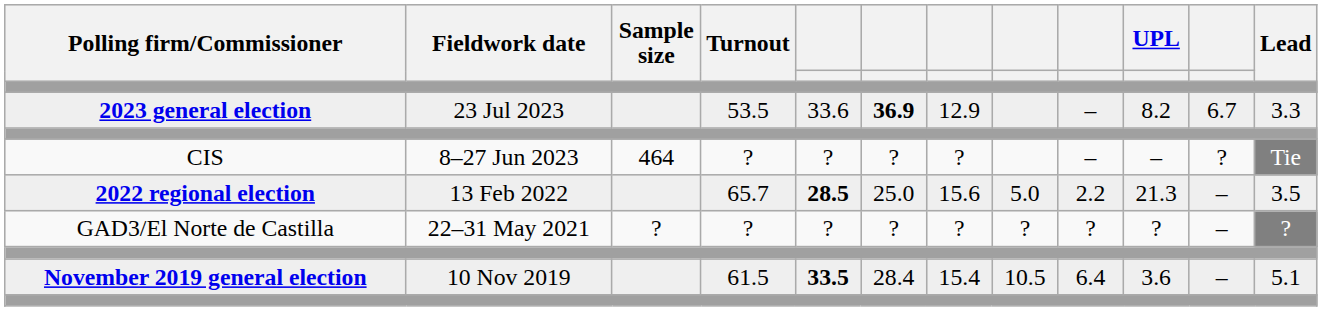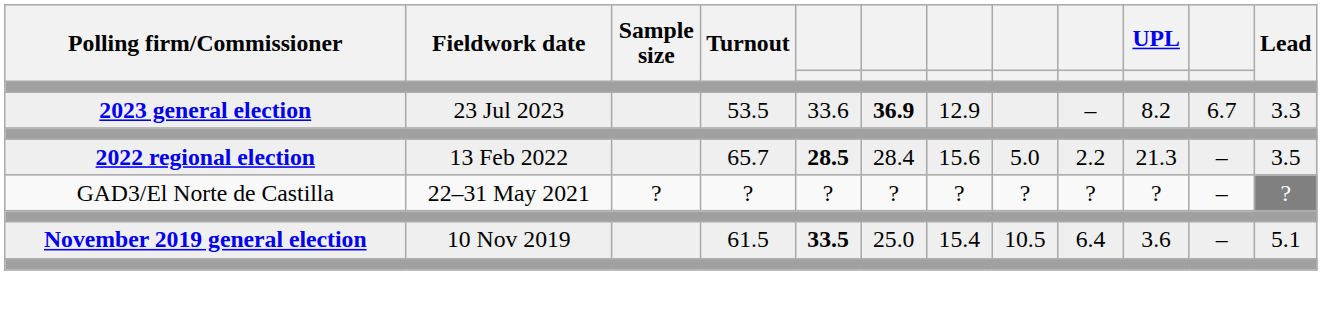- row: (205, 157)
(894, 193) 25.0 -> (894, 157) 28.4
(894, 276) 28.4 -> (894, 240) 25.0
